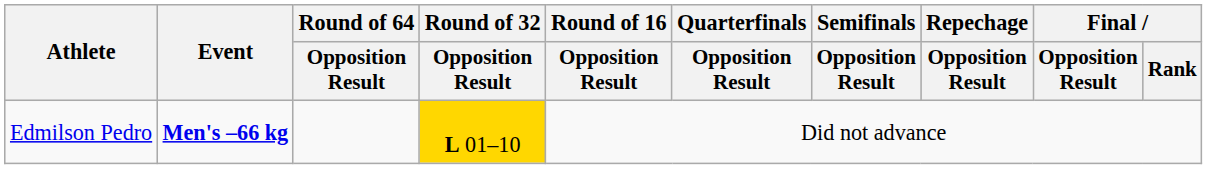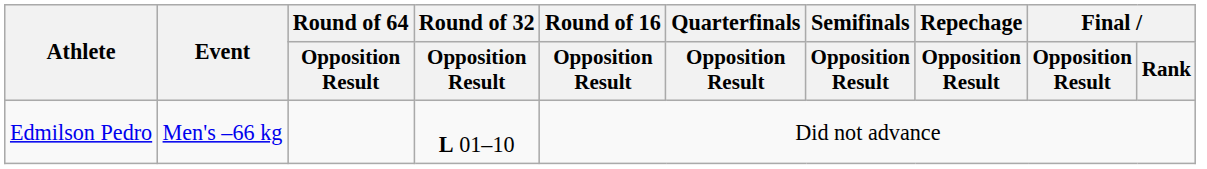(225, 132) bold -> (222, 132) normal
(483, 145) gold background -> (477, 145) no background
